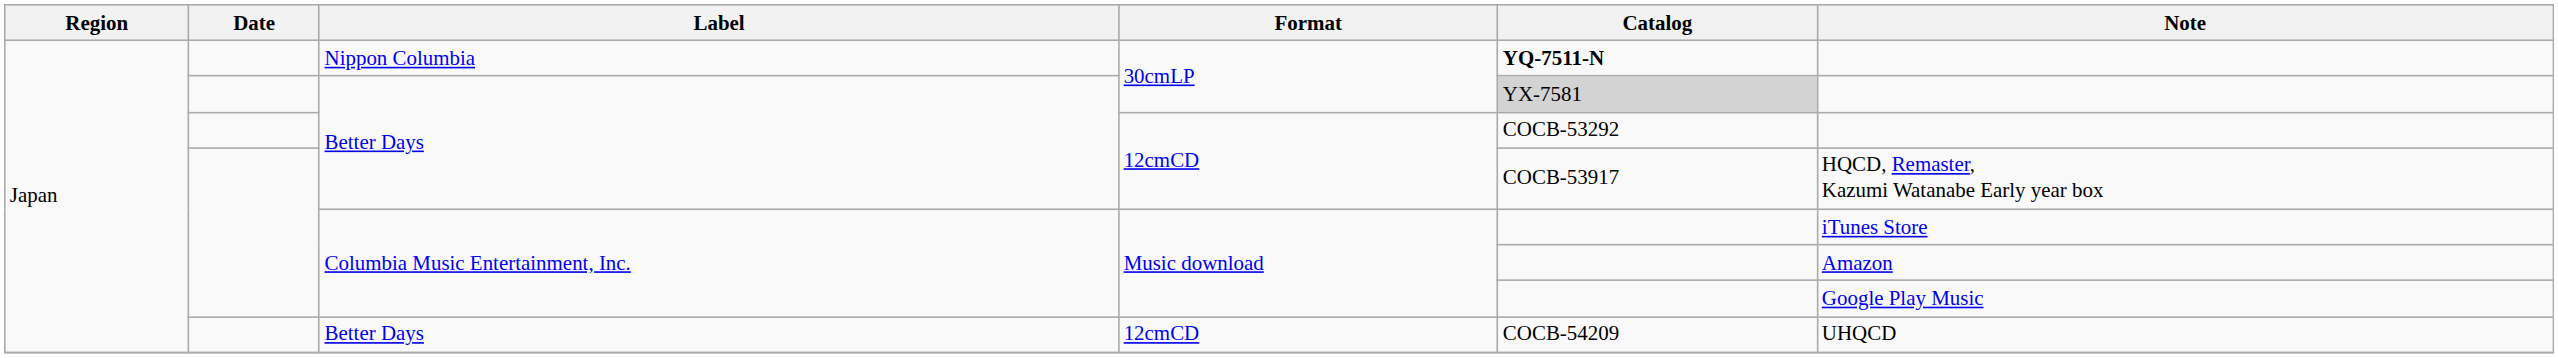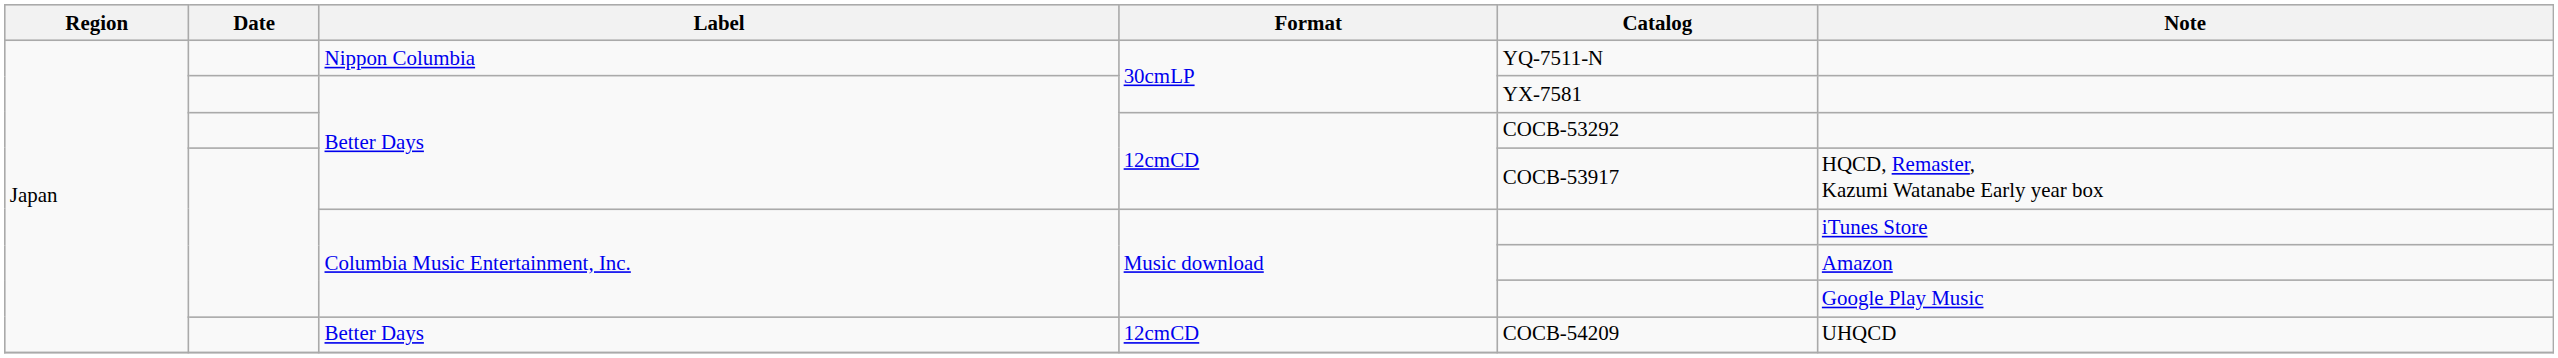(1553, 58) bold -> (1553, 58) normal
(1542, 93) lightgrey background -> (1542, 93) no background
